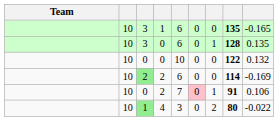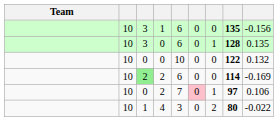(258, 28) -0.165 -> (258, 28) -0.156
(233, 92) 91 -> (233, 92) 97
(145, 108) lightgreen background -> (145, 108) no background
